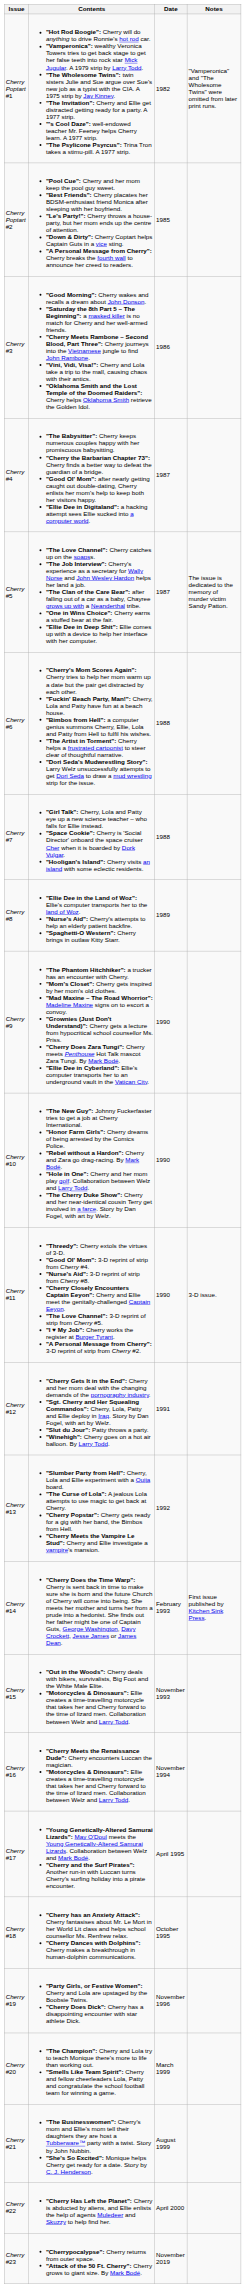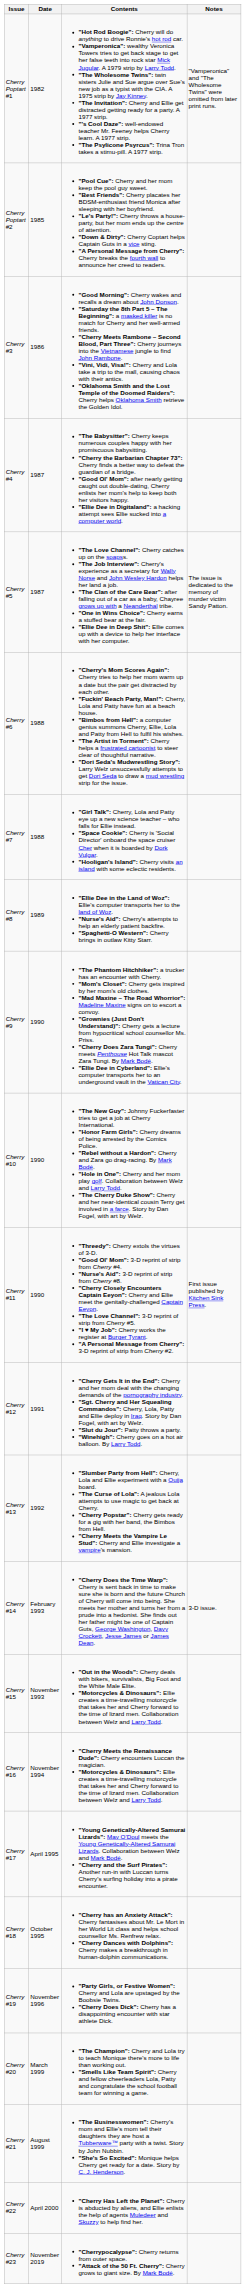columns swapped: (171, 9) <-> (92, 9)
(203, 1295) 3-D issue. -> (206, 1295) First issue published by Kitchen Sink Press.
(206, 1608) First issue published by Kitchen Sink Press. -> (203, 1608) 3-D issue.
